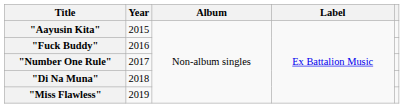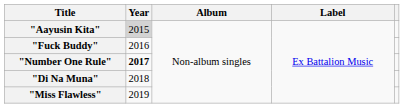(139, 29) no background -> (139, 29) lightgrey background
(139, 62) normal -> (139, 62) bold
